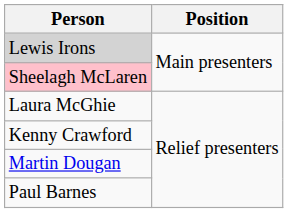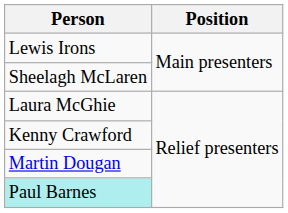(52, 47) lightgrey background -> (52, 47) no background
(78, 76) pink background -> (78, 76) no background
(53, 192) no background -> (53, 192) paleturquoise background
